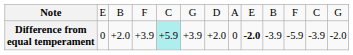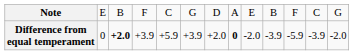(120, 35) normal -> (120, 35) bold
(168, 35) paleturquoise background -> (168, 35) no background
(235, 35) normal -> (235, 35) bold
(252, 35) bold -> (252, 35) normal
